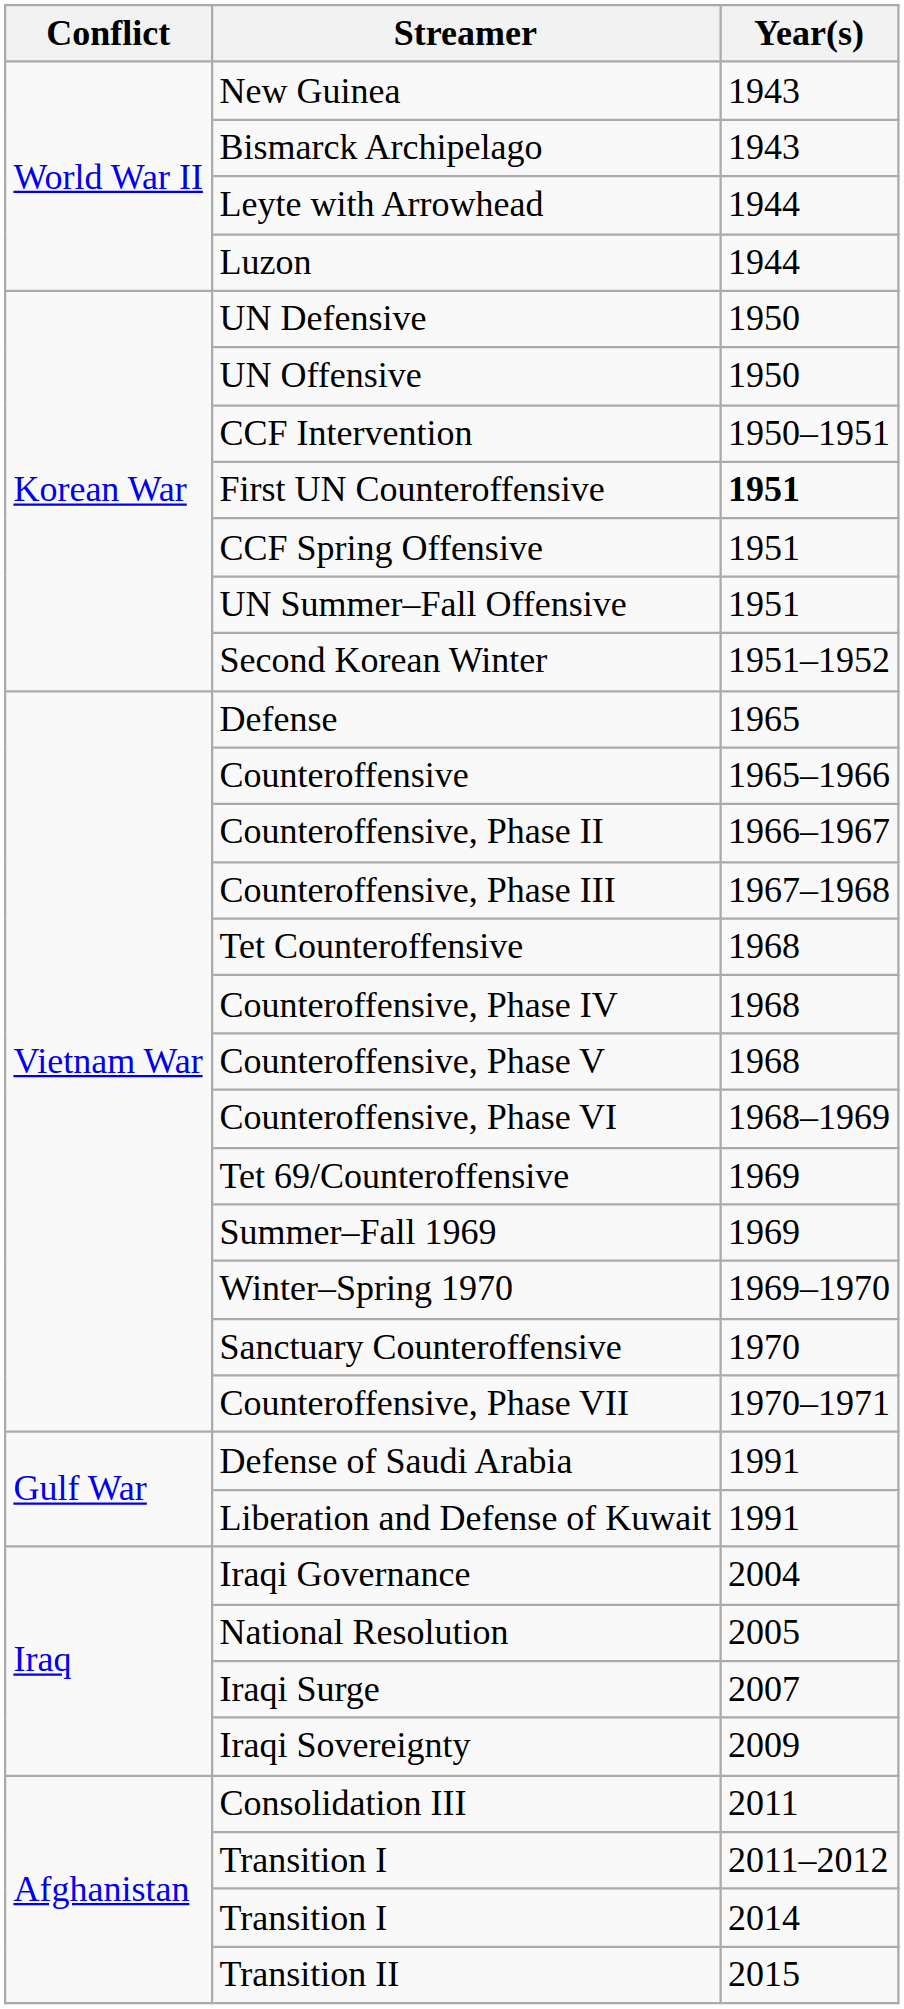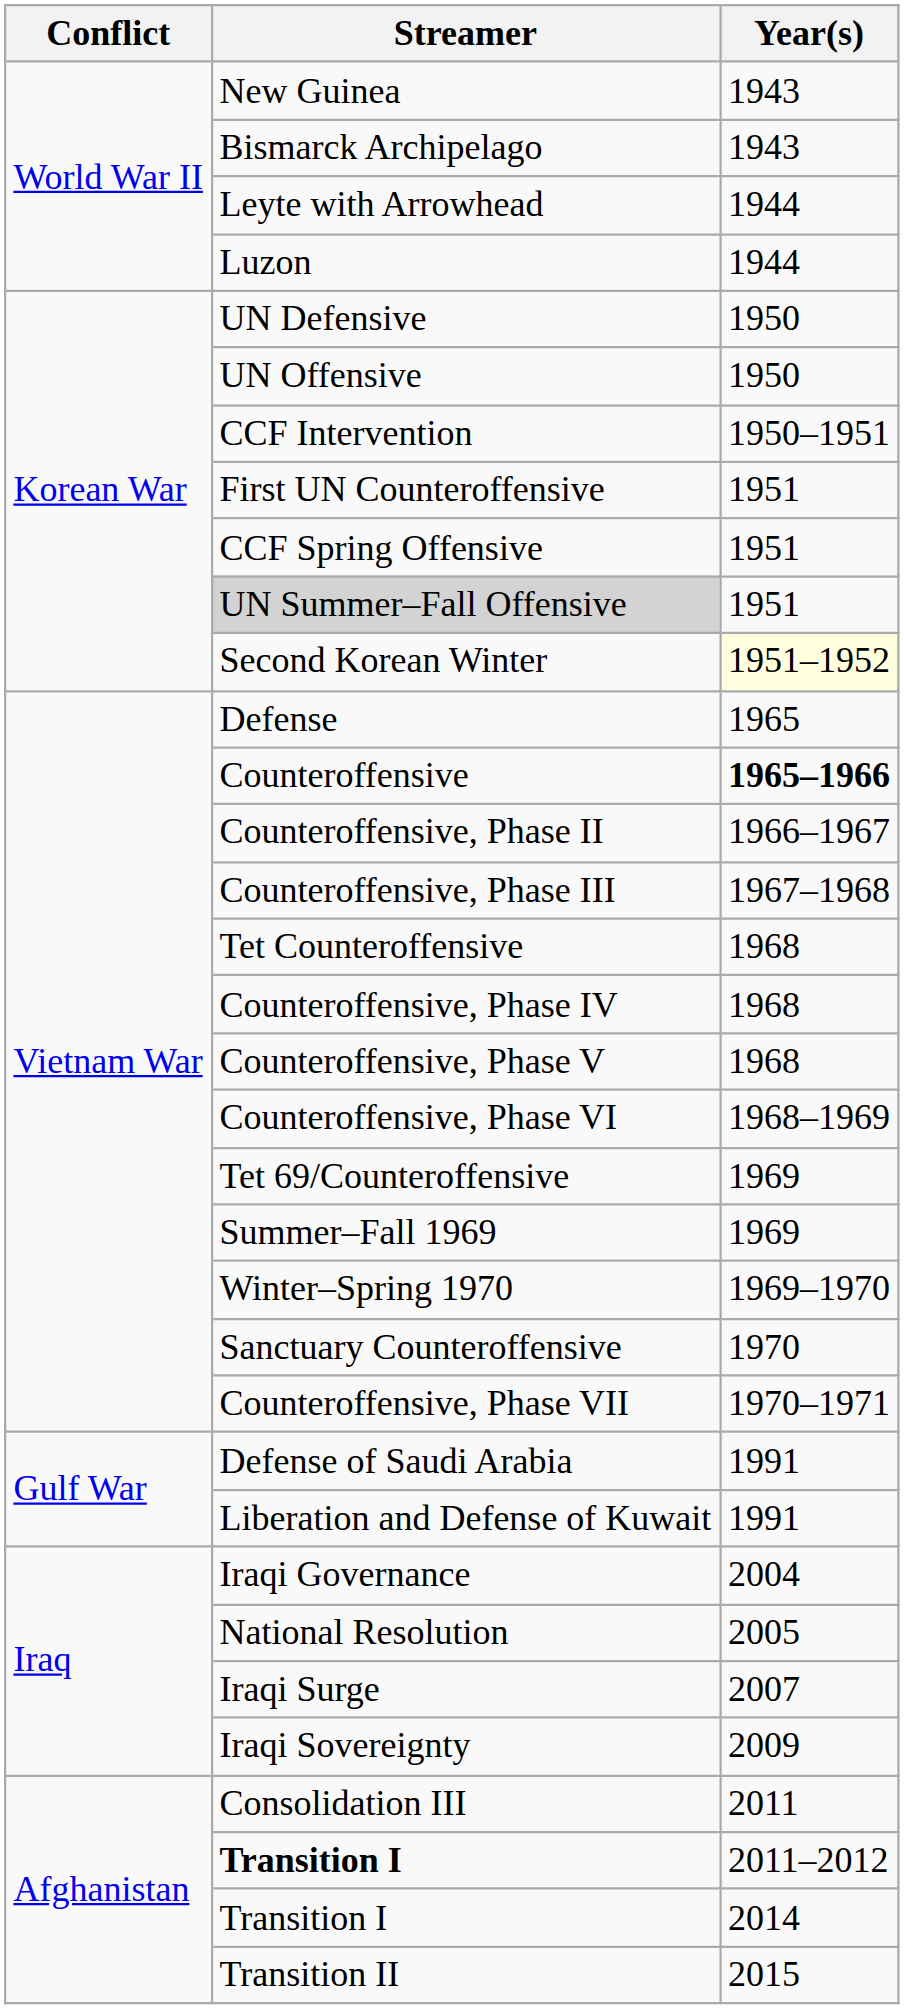(764, 489) bold -> (764, 489) normal
(423, 603) no background -> (423, 603) lightgrey background
(809, 661) no background -> (809, 661) lightyellow background
(809, 775) normal -> (809, 775) bold
(303, 1860) normal -> (311, 1860) bold
